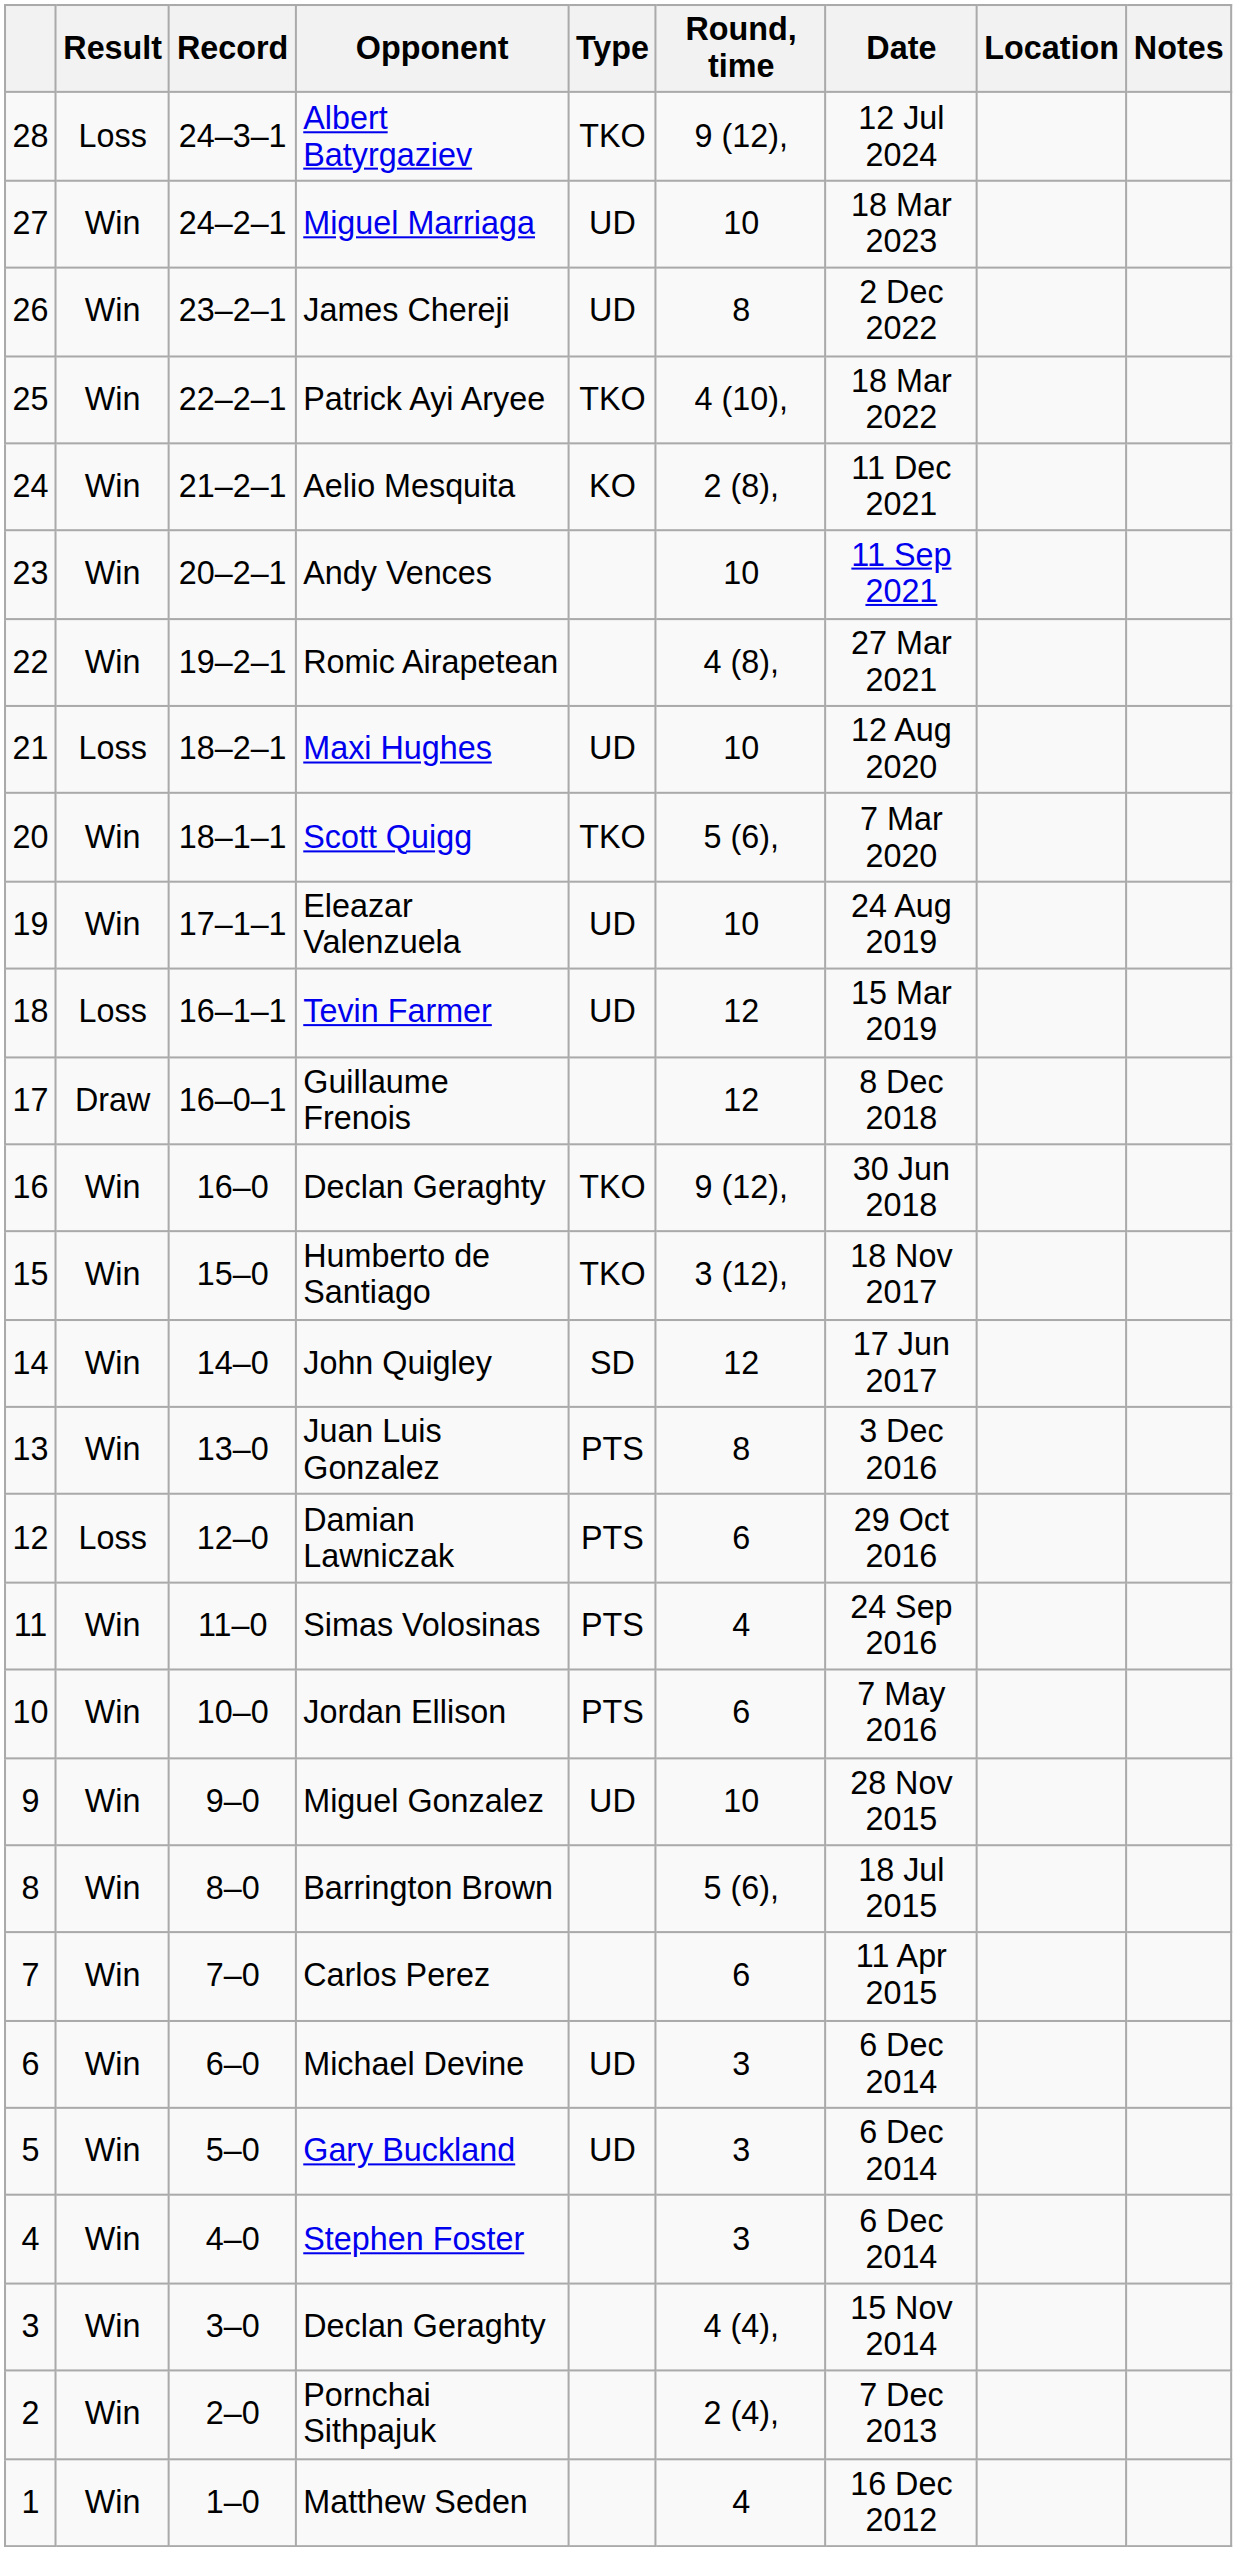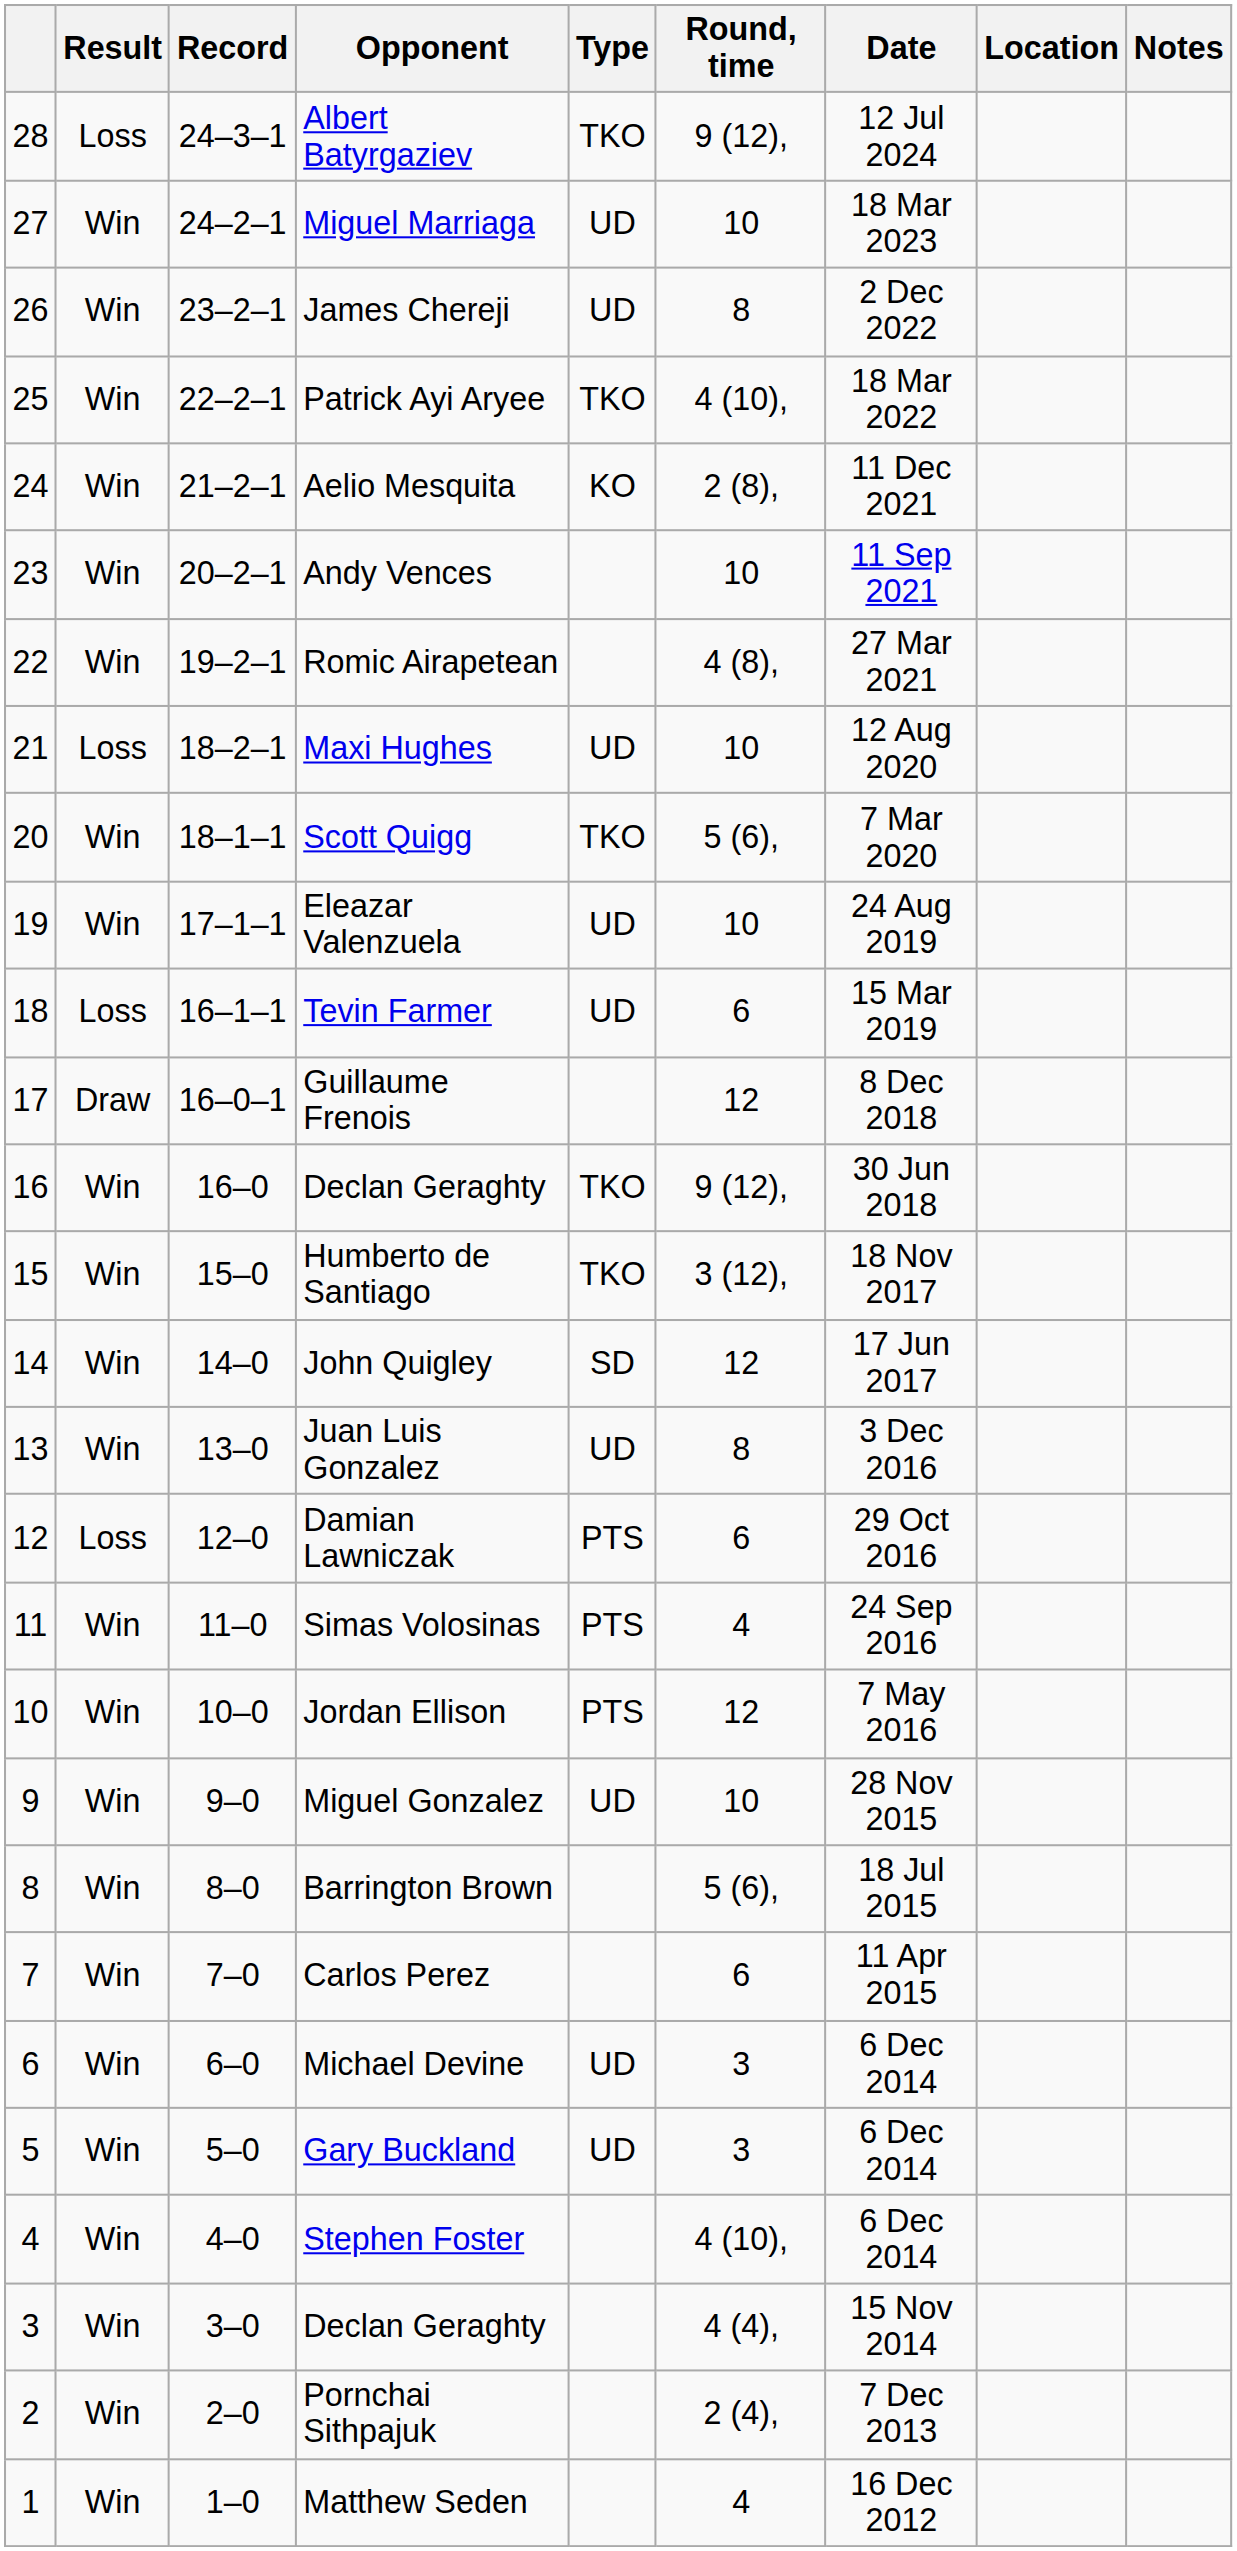(741, 1012) 12 -> (741, 1012) 6
(612, 1450) PTS -> (612, 1450) UD
(741, 1713) 6 -> (741, 1713) 12
(741, 2238) 3 -> (741, 2238) 4 (10),
